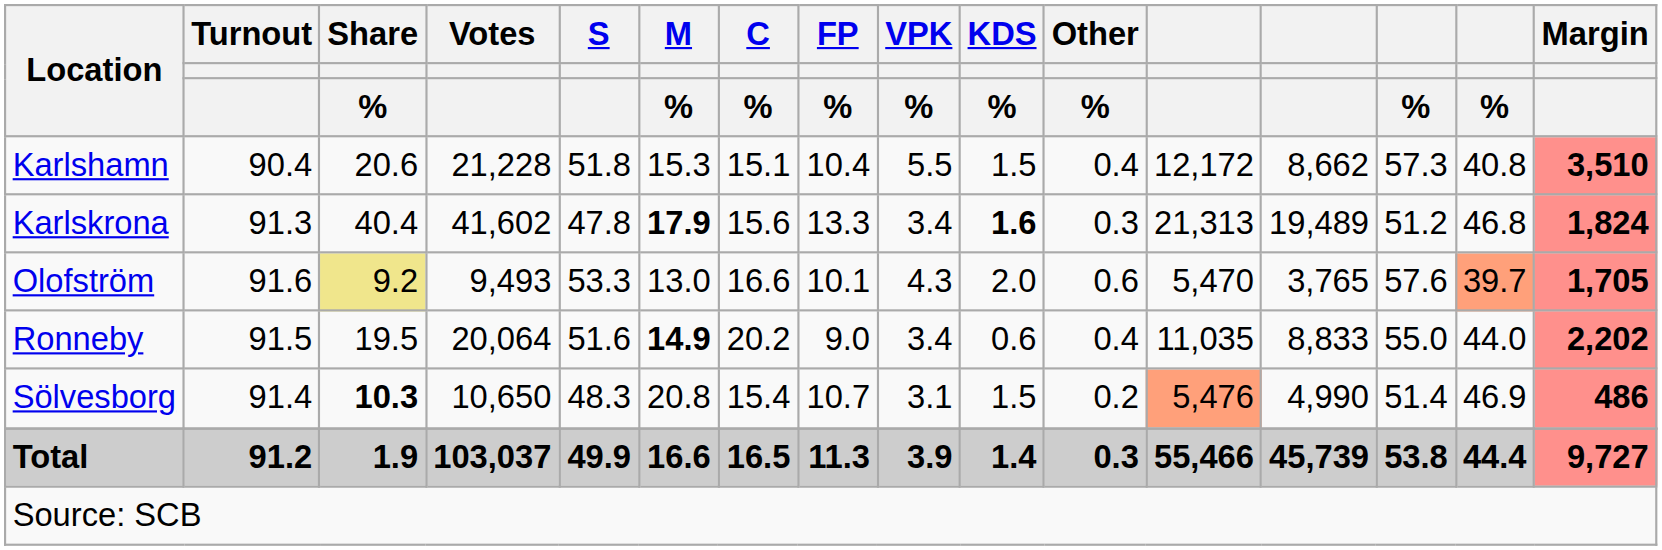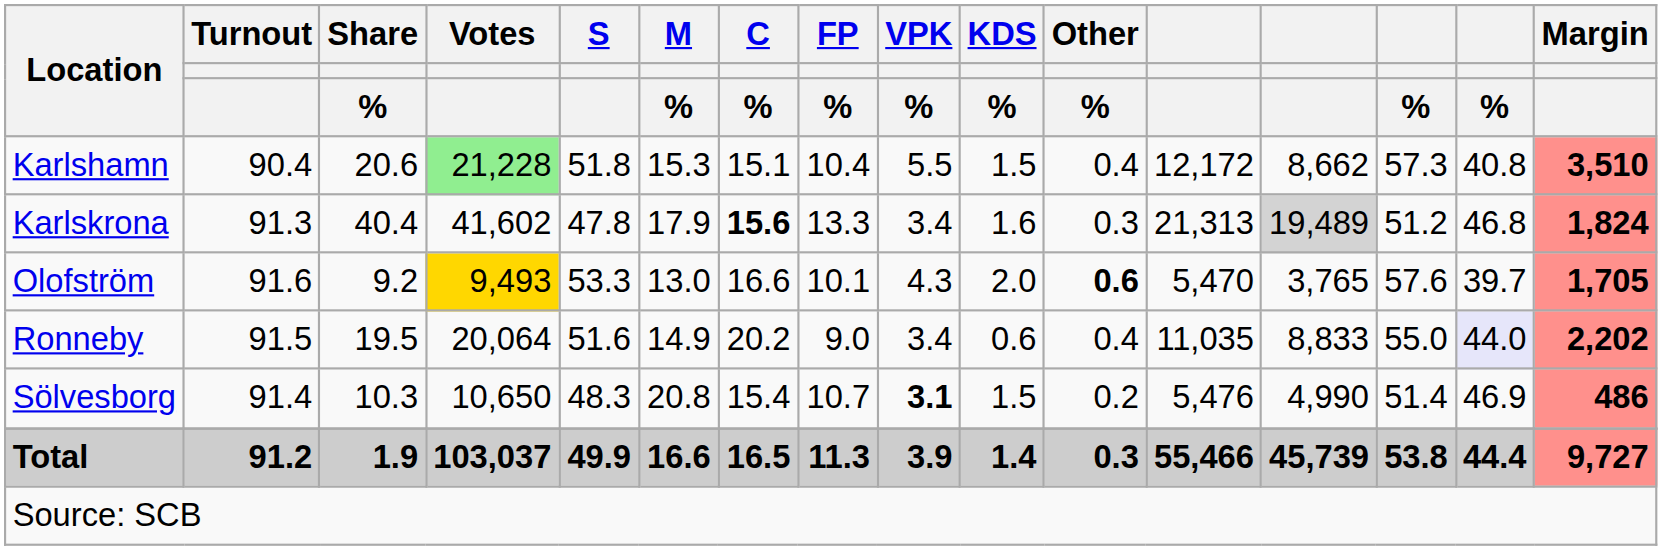(501, 165) no background -> (501, 165) lightgreen background
(679, 223) bold -> (679, 223) normal
(759, 223) normal -> (759, 223) bold
(1014, 223) bold -> (1014, 223) normal
(1319, 223) no background -> (1319, 223) lightgrey background
(395, 281) khaki background -> (395, 281) no background
(510, 281) no background -> (510, 281) gold background
(1116, 281) normal -> (1116, 281) bold
(1495, 281) lightsalmon background -> (1495, 281) no background
(679, 339) bold -> (679, 339) normal
(1495, 339) no background -> (1495, 339) lavender background
(386, 398) bold -> (386, 398) normal
(930, 398) normal -> (930, 398) bold
(1213, 398) lightsalmon background -> (1213, 398) no background
